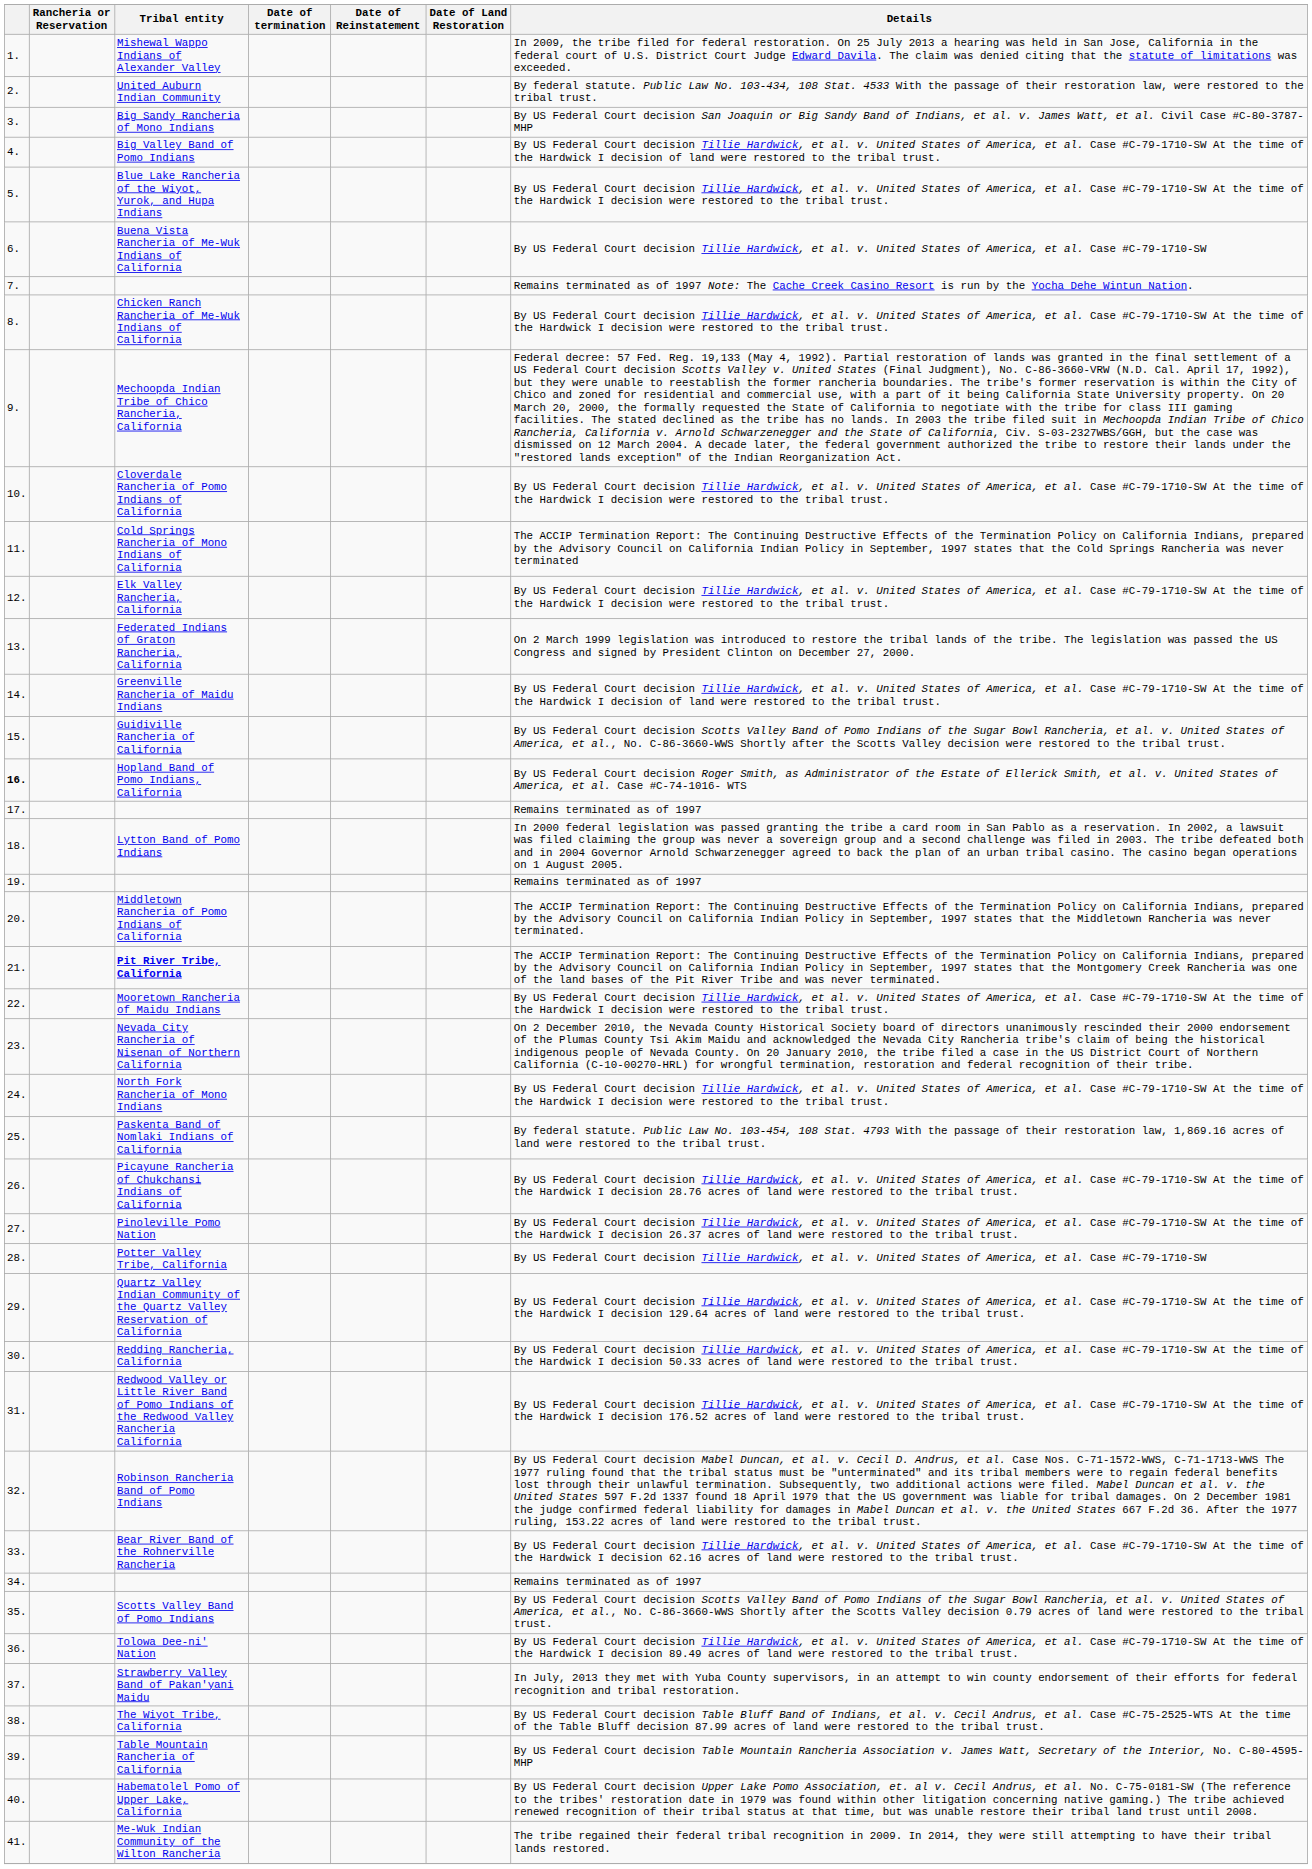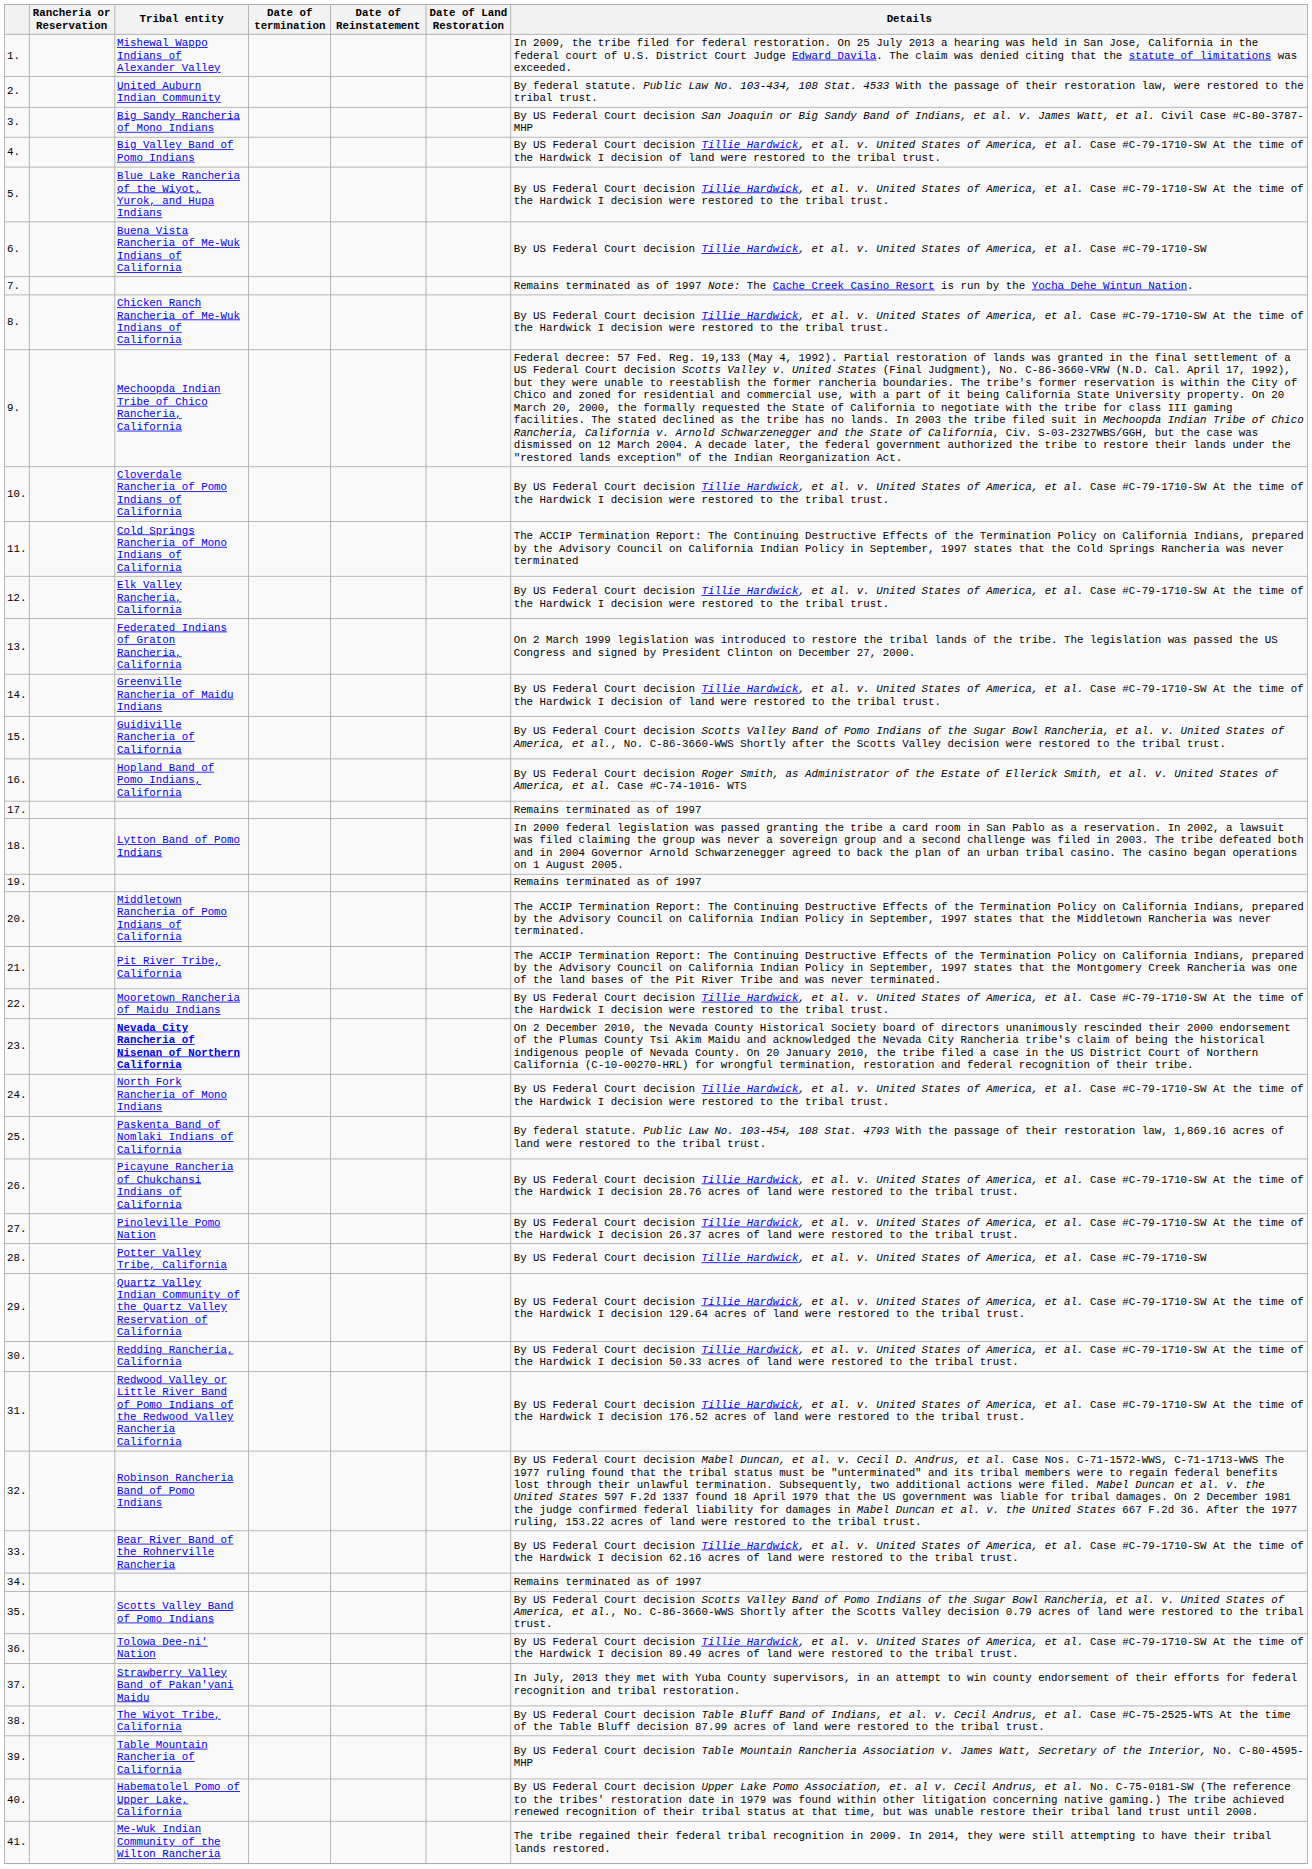(17, 780) bold -> (17, 780) normal
(169, 968) bold -> (169, 968) normal
(179, 1046) normal -> (179, 1046) bold
